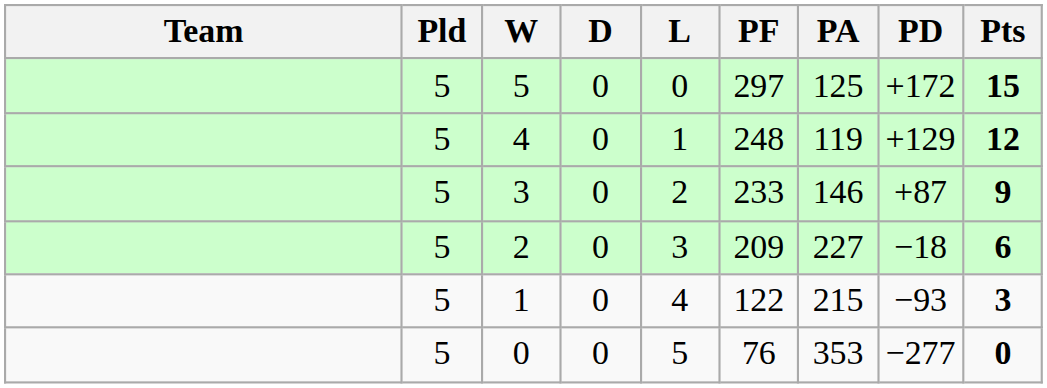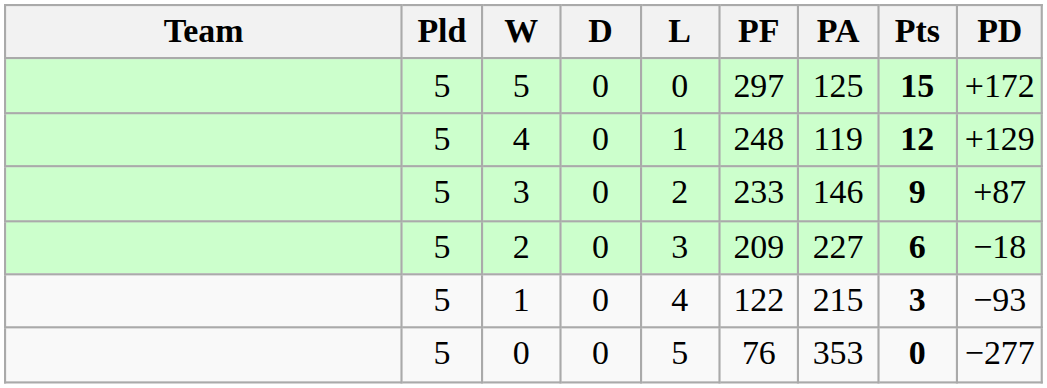columns swapped: (921, 31) <-> (1003, 31)
